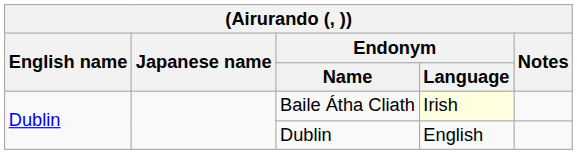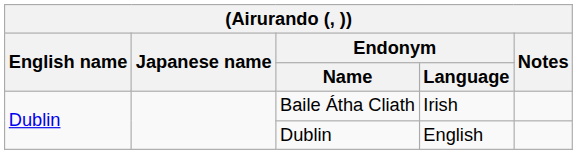(441, 105) lightyellow background -> (441, 105) no background
